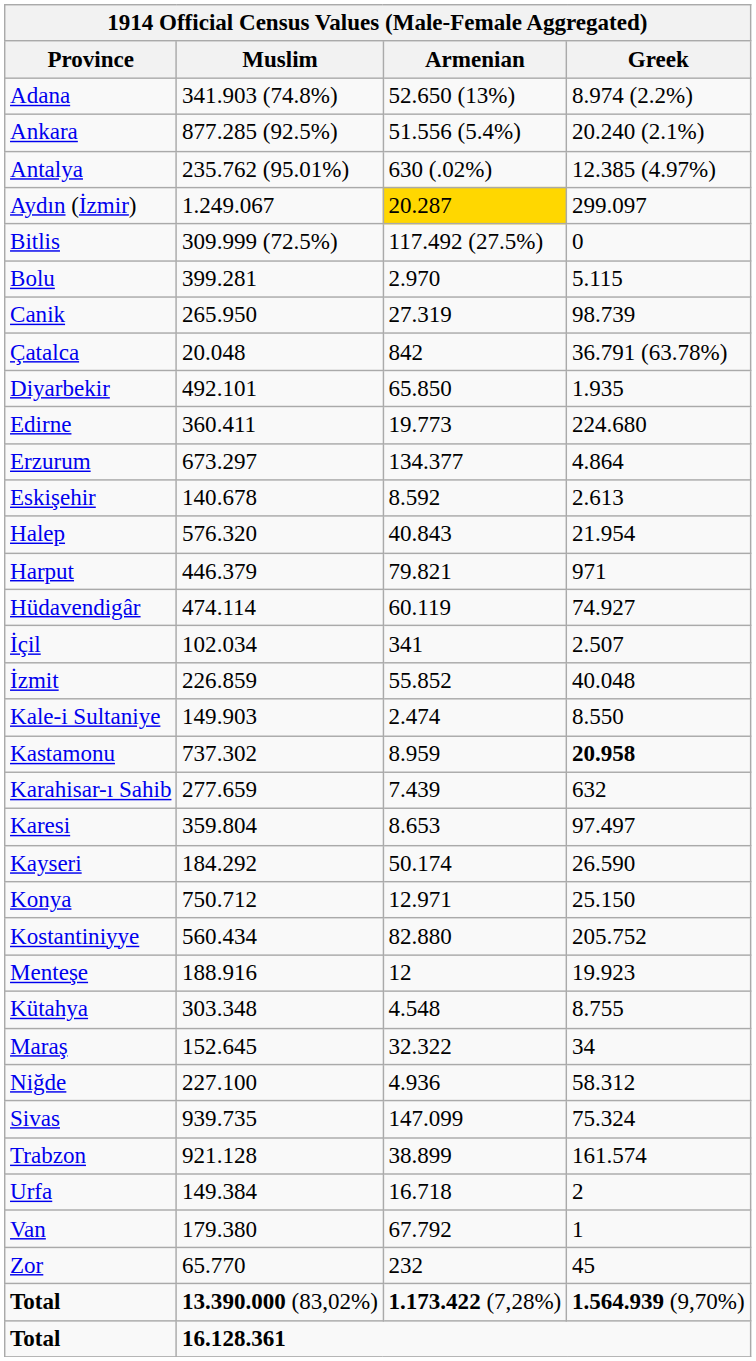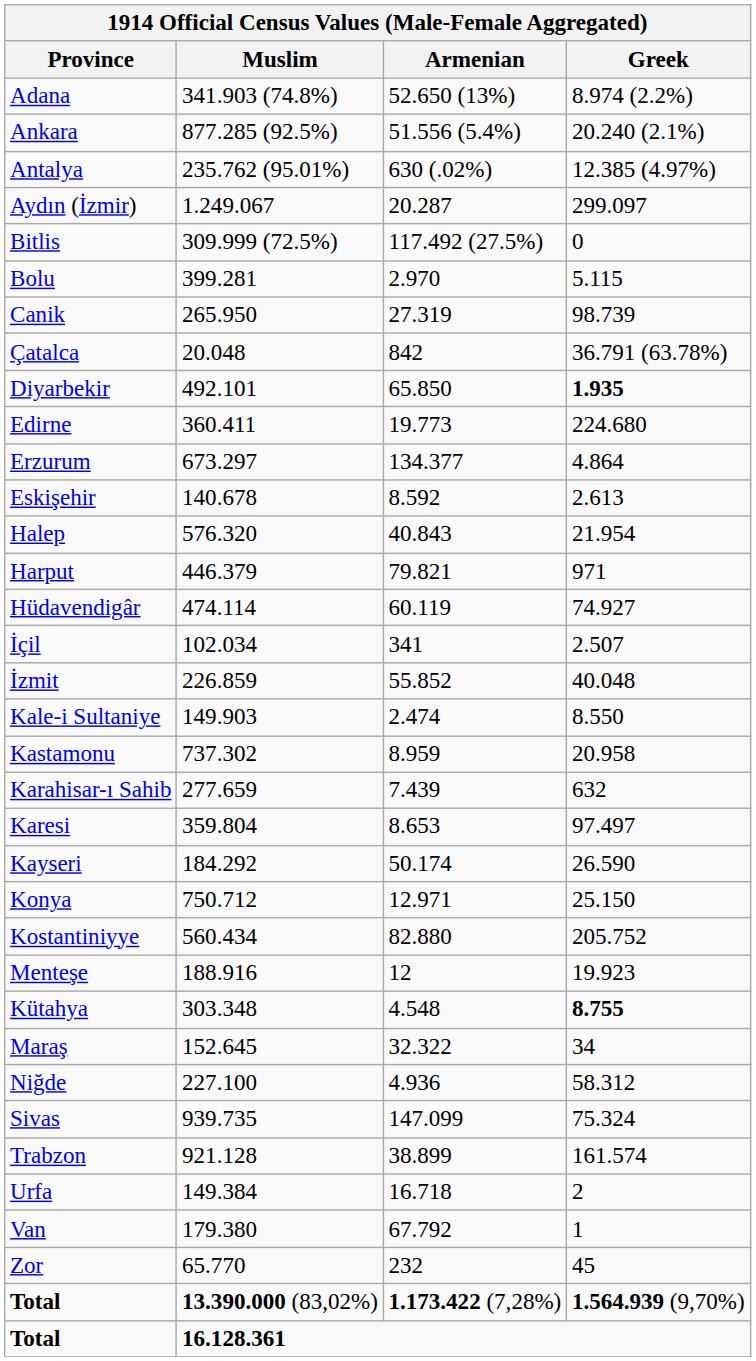(420, 205) gold background -> (420, 205) no background
(598, 388) normal -> (598, 388) bold
(604, 753) bold -> (604, 753) normal
(598, 1009) normal -> (598, 1009) bold
